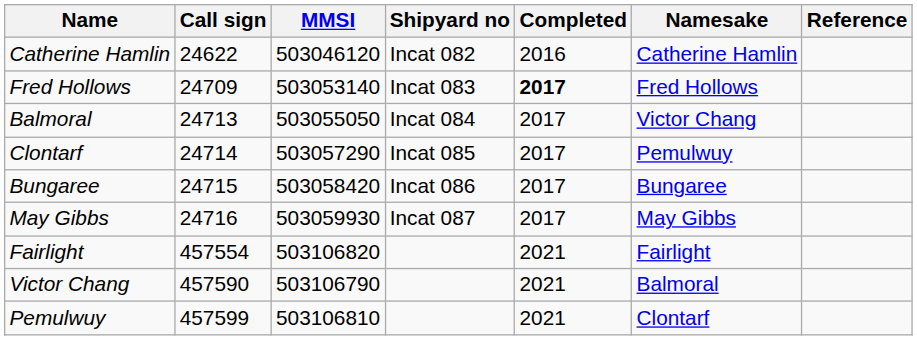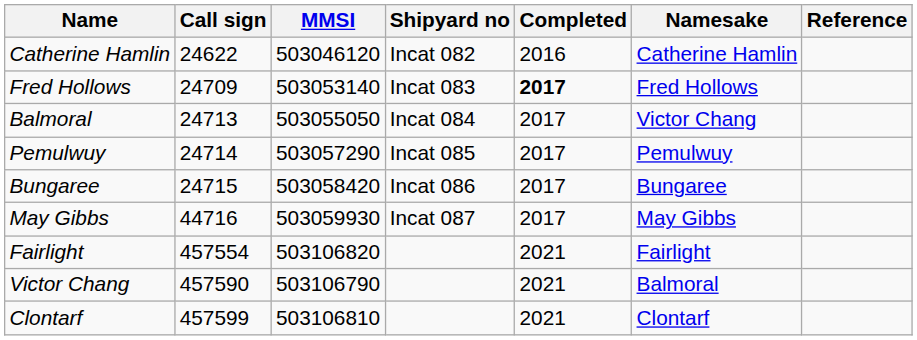(46, 152) Clontarf -> (57, 152) Pemulwuy
(209, 218) 24716 -> (209, 218) 44716
(57, 317) Pemulwuy -> (46, 317) Clontarf
